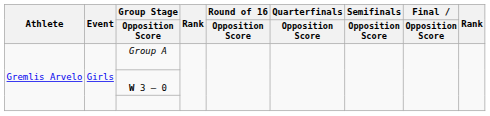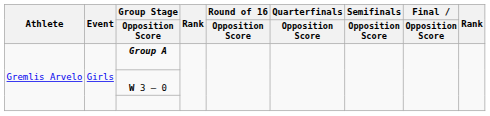(148, 51) normal -> (148, 51) bold
